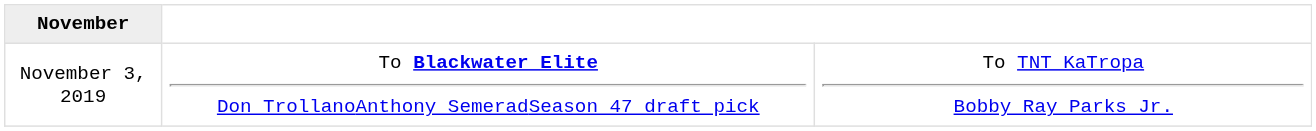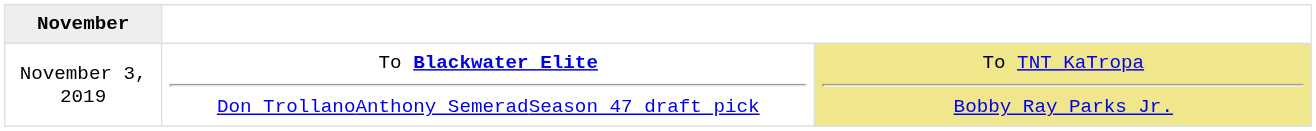(1063, 85) no background -> (1063, 85) khaki background
